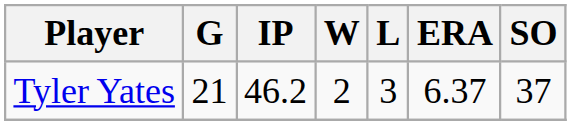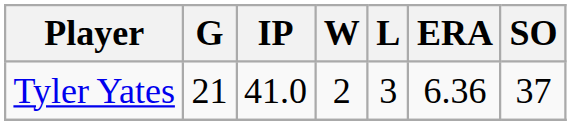(276, 90) 46.2 -> (276, 90) 41.0
(455, 90) 6.37 -> (455, 90) 6.36
